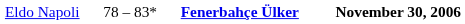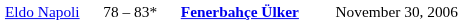(398, 12) bold -> (397, 12) normal
